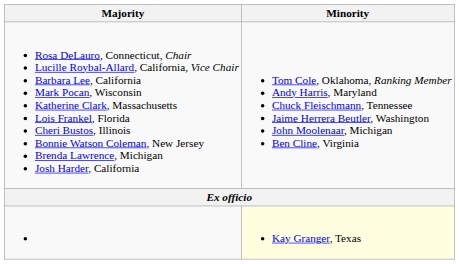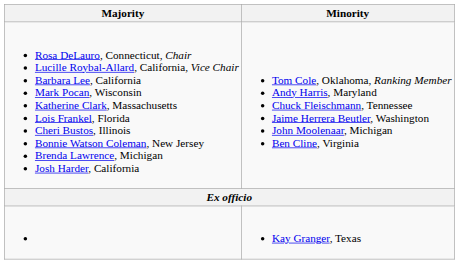(348, 239) lightyellow background -> (348, 239) no background
